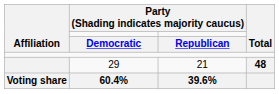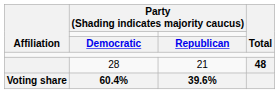(114, 65) 29 -> (114, 65) 28
